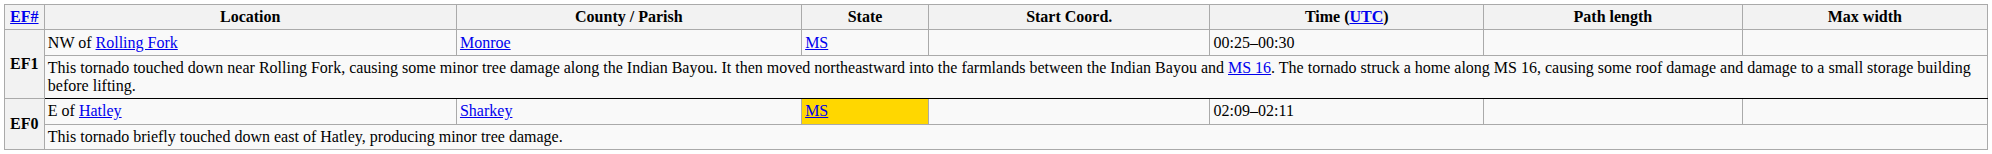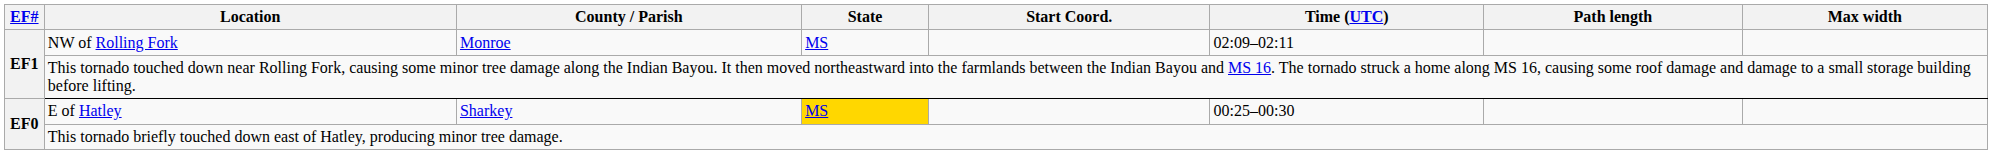(1254, 42) 00:25–00:30 -> (1254, 42) 02:09–02:11
(1254, 111) 02:09–02:11 -> (1254, 111) 00:25–00:30
